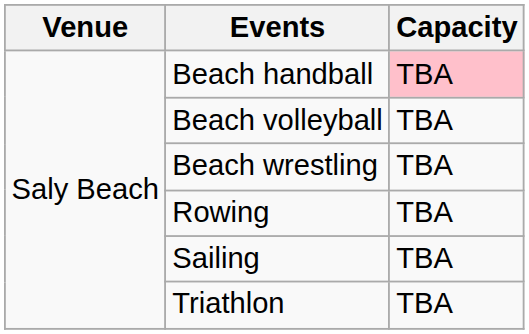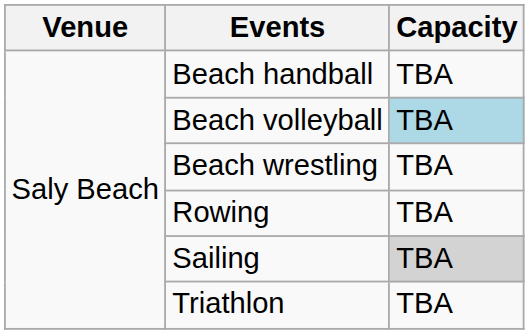(425, 73) pink background -> (425, 73) no background
(425, 119) no background -> (425, 119) lightblue background
(425, 258) no background -> (425, 258) lightgrey background
